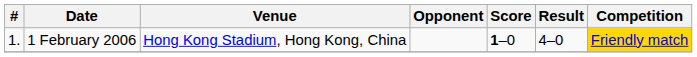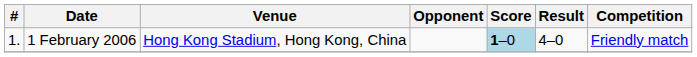(503, 39) no background -> (503, 39) lightblue background
(640, 39) gold background -> (640, 39) no background
